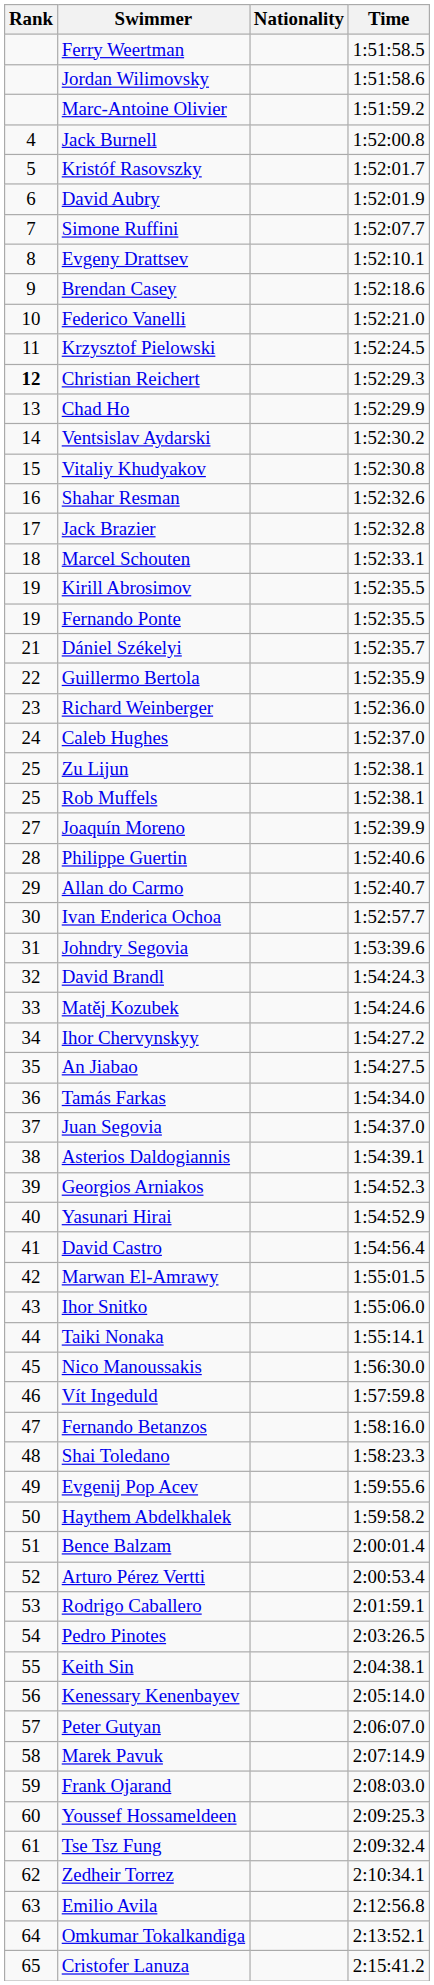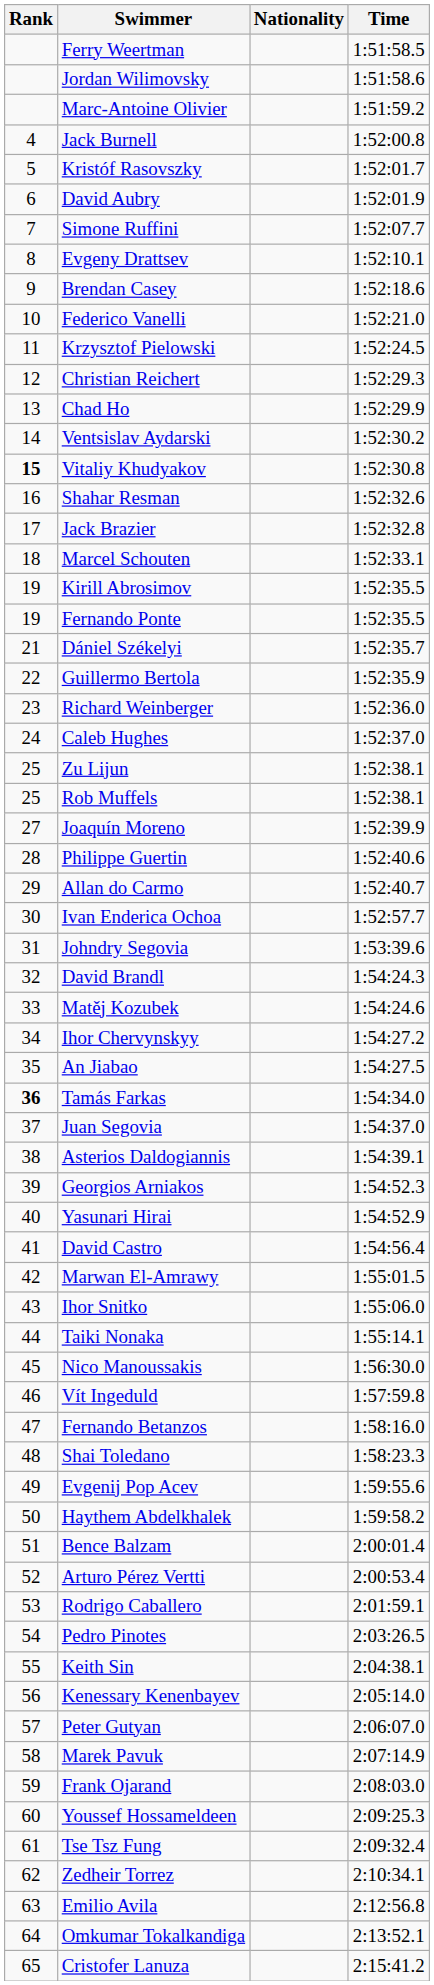(31, 378) bold -> (31, 378) normal
(31, 468) normal -> (31, 468) bold
(31, 1097) normal -> (31, 1097) bold
